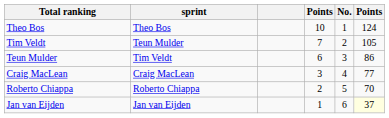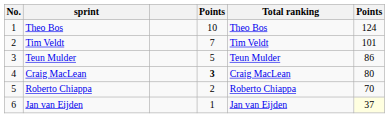columns swapped: (344, 12) <-> (68, 12)
(158, 43) Teun Mulder -> (45, 43) Tim Veldt
(369, 43) 105 -> (369, 43) 101
(152, 58) Tim Veldt -> (51, 58) Teun Mulder
(320, 58) 6 -> (212, 58) 5
(320, 74) normal -> (212, 74) bold
(369, 74) 77 -> (369, 74) 80
